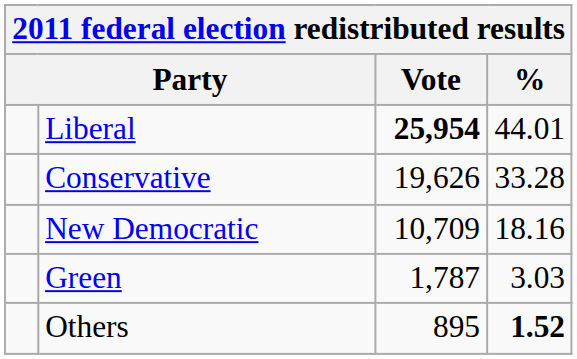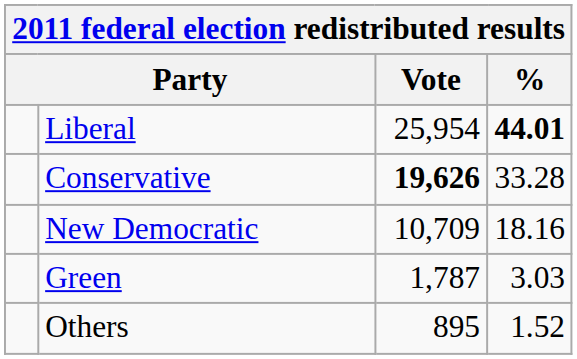(437, 128) bold -> (437, 128) normal
(530, 128) normal -> (530, 128) bold
(437, 178) normal -> (437, 178) bold
(538, 327) bold -> (538, 327) normal
